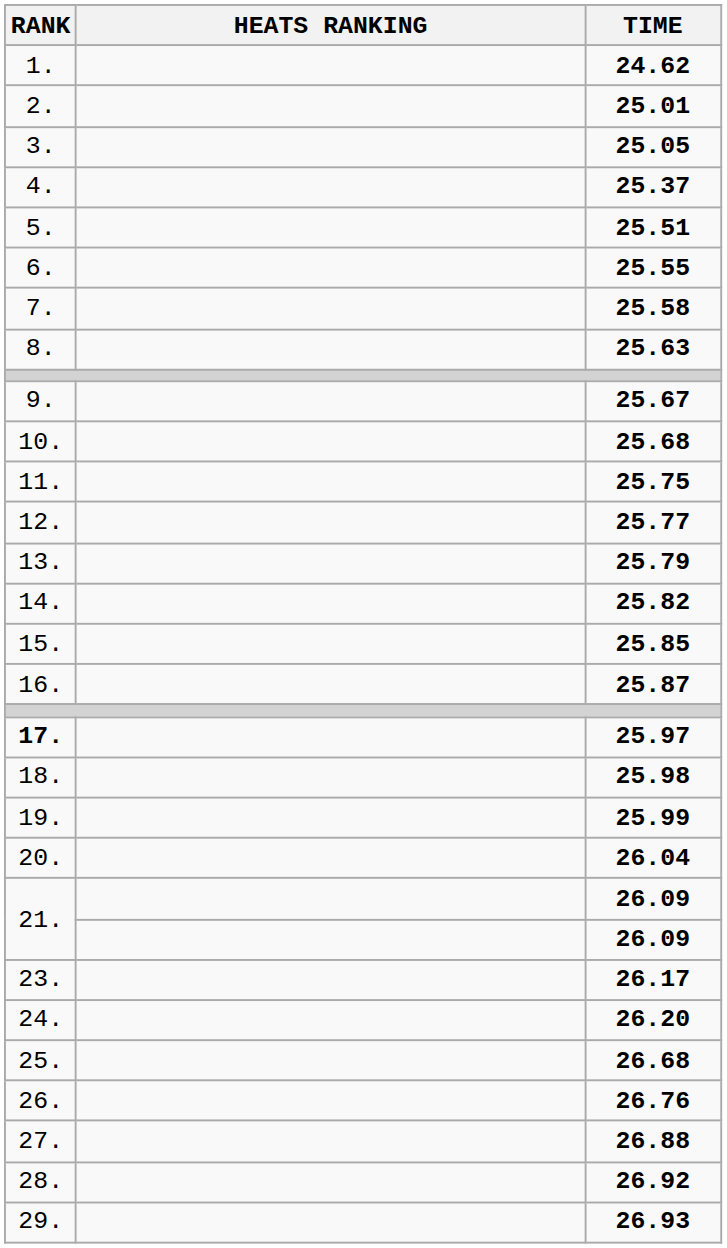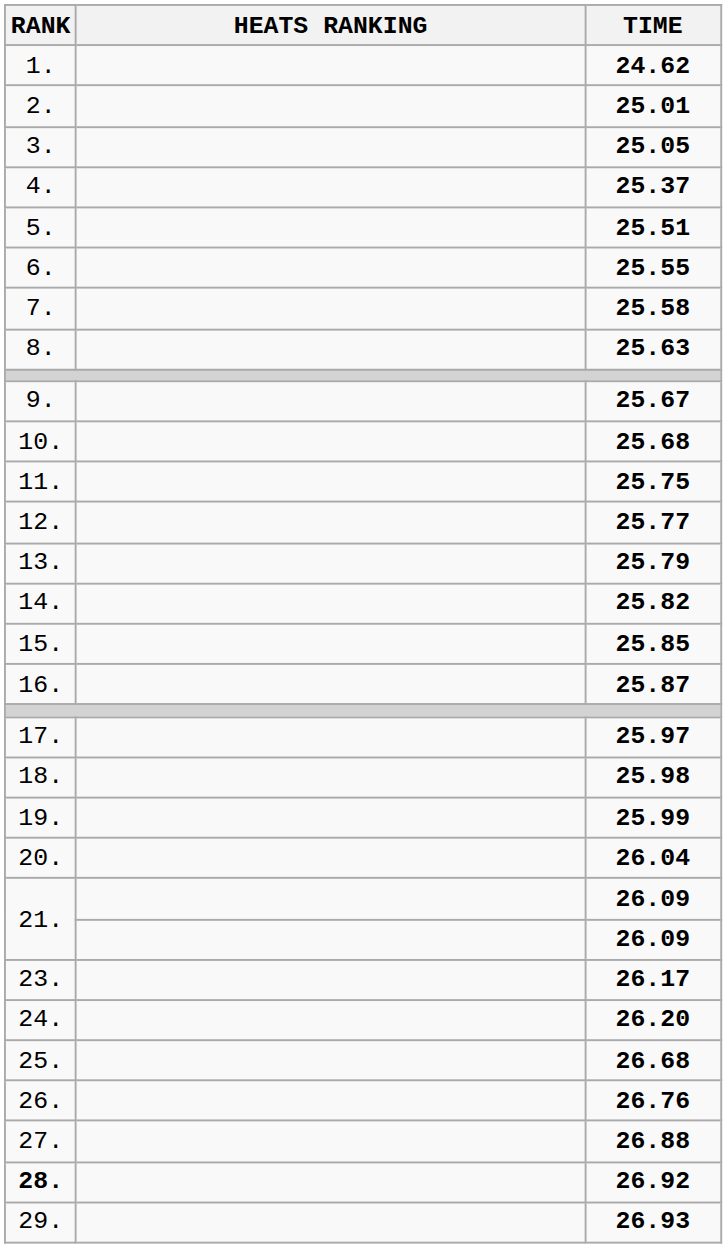(41, 737) bold -> (41, 737) normal
(41, 1182) normal -> (41, 1182) bold
